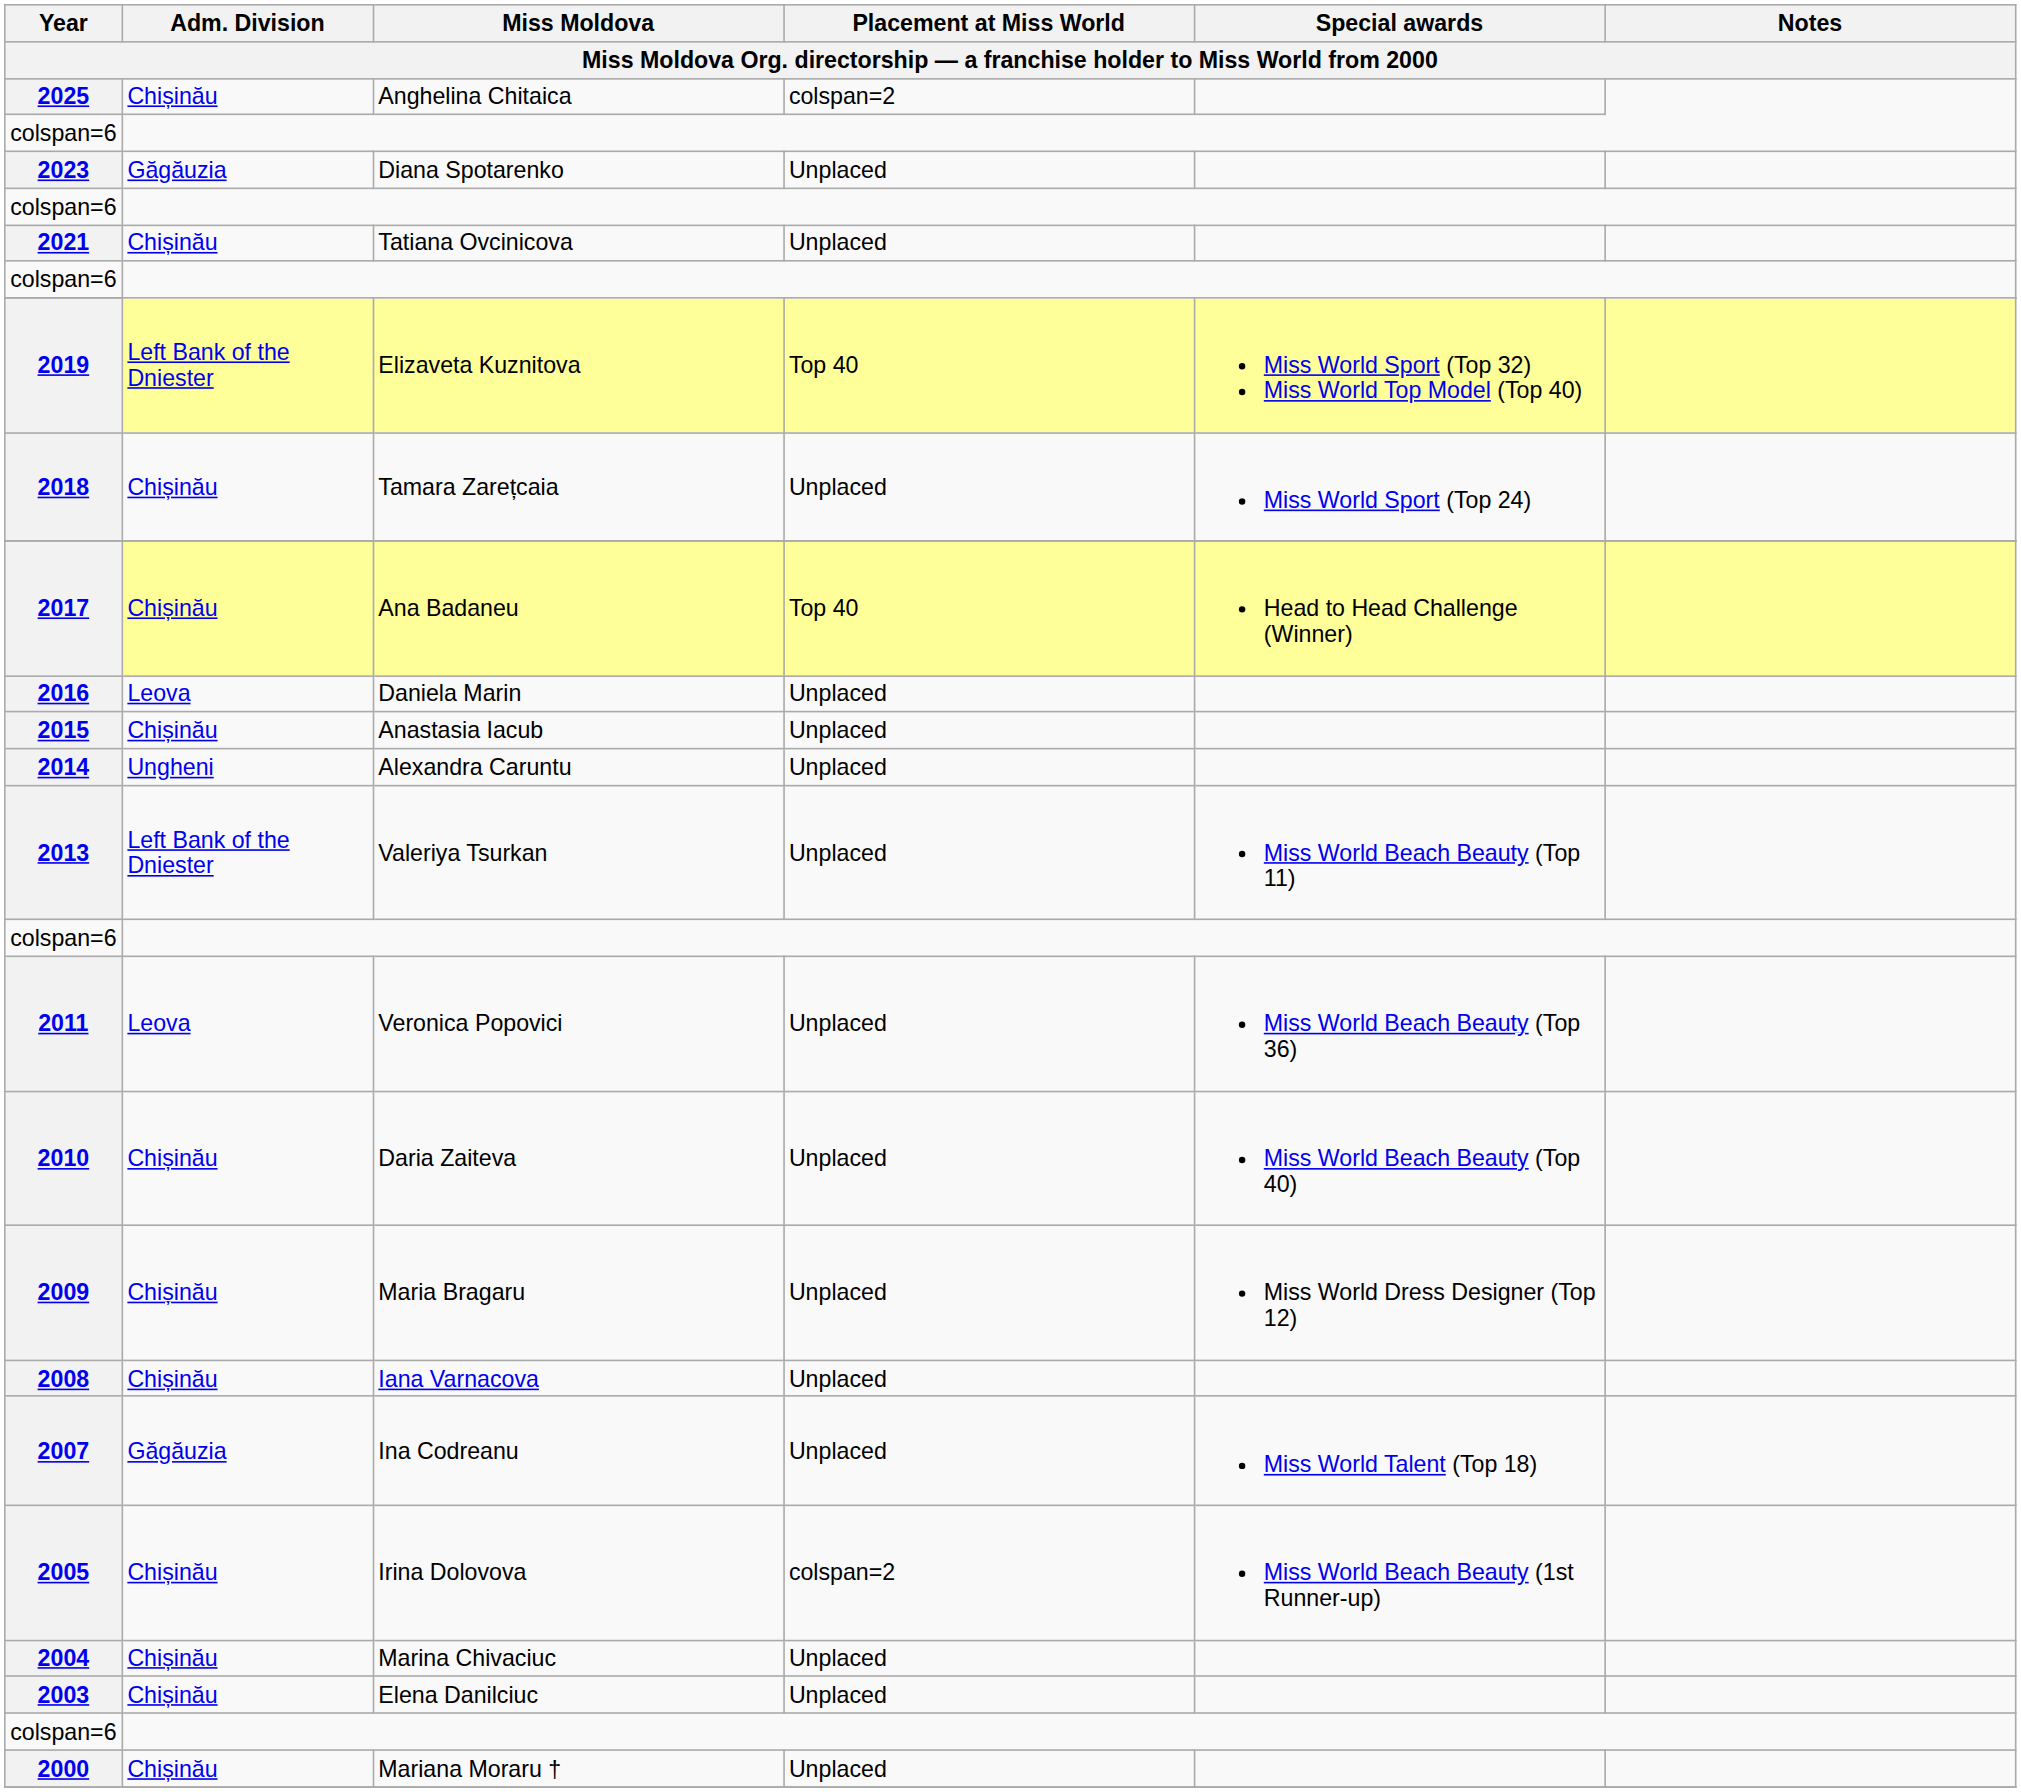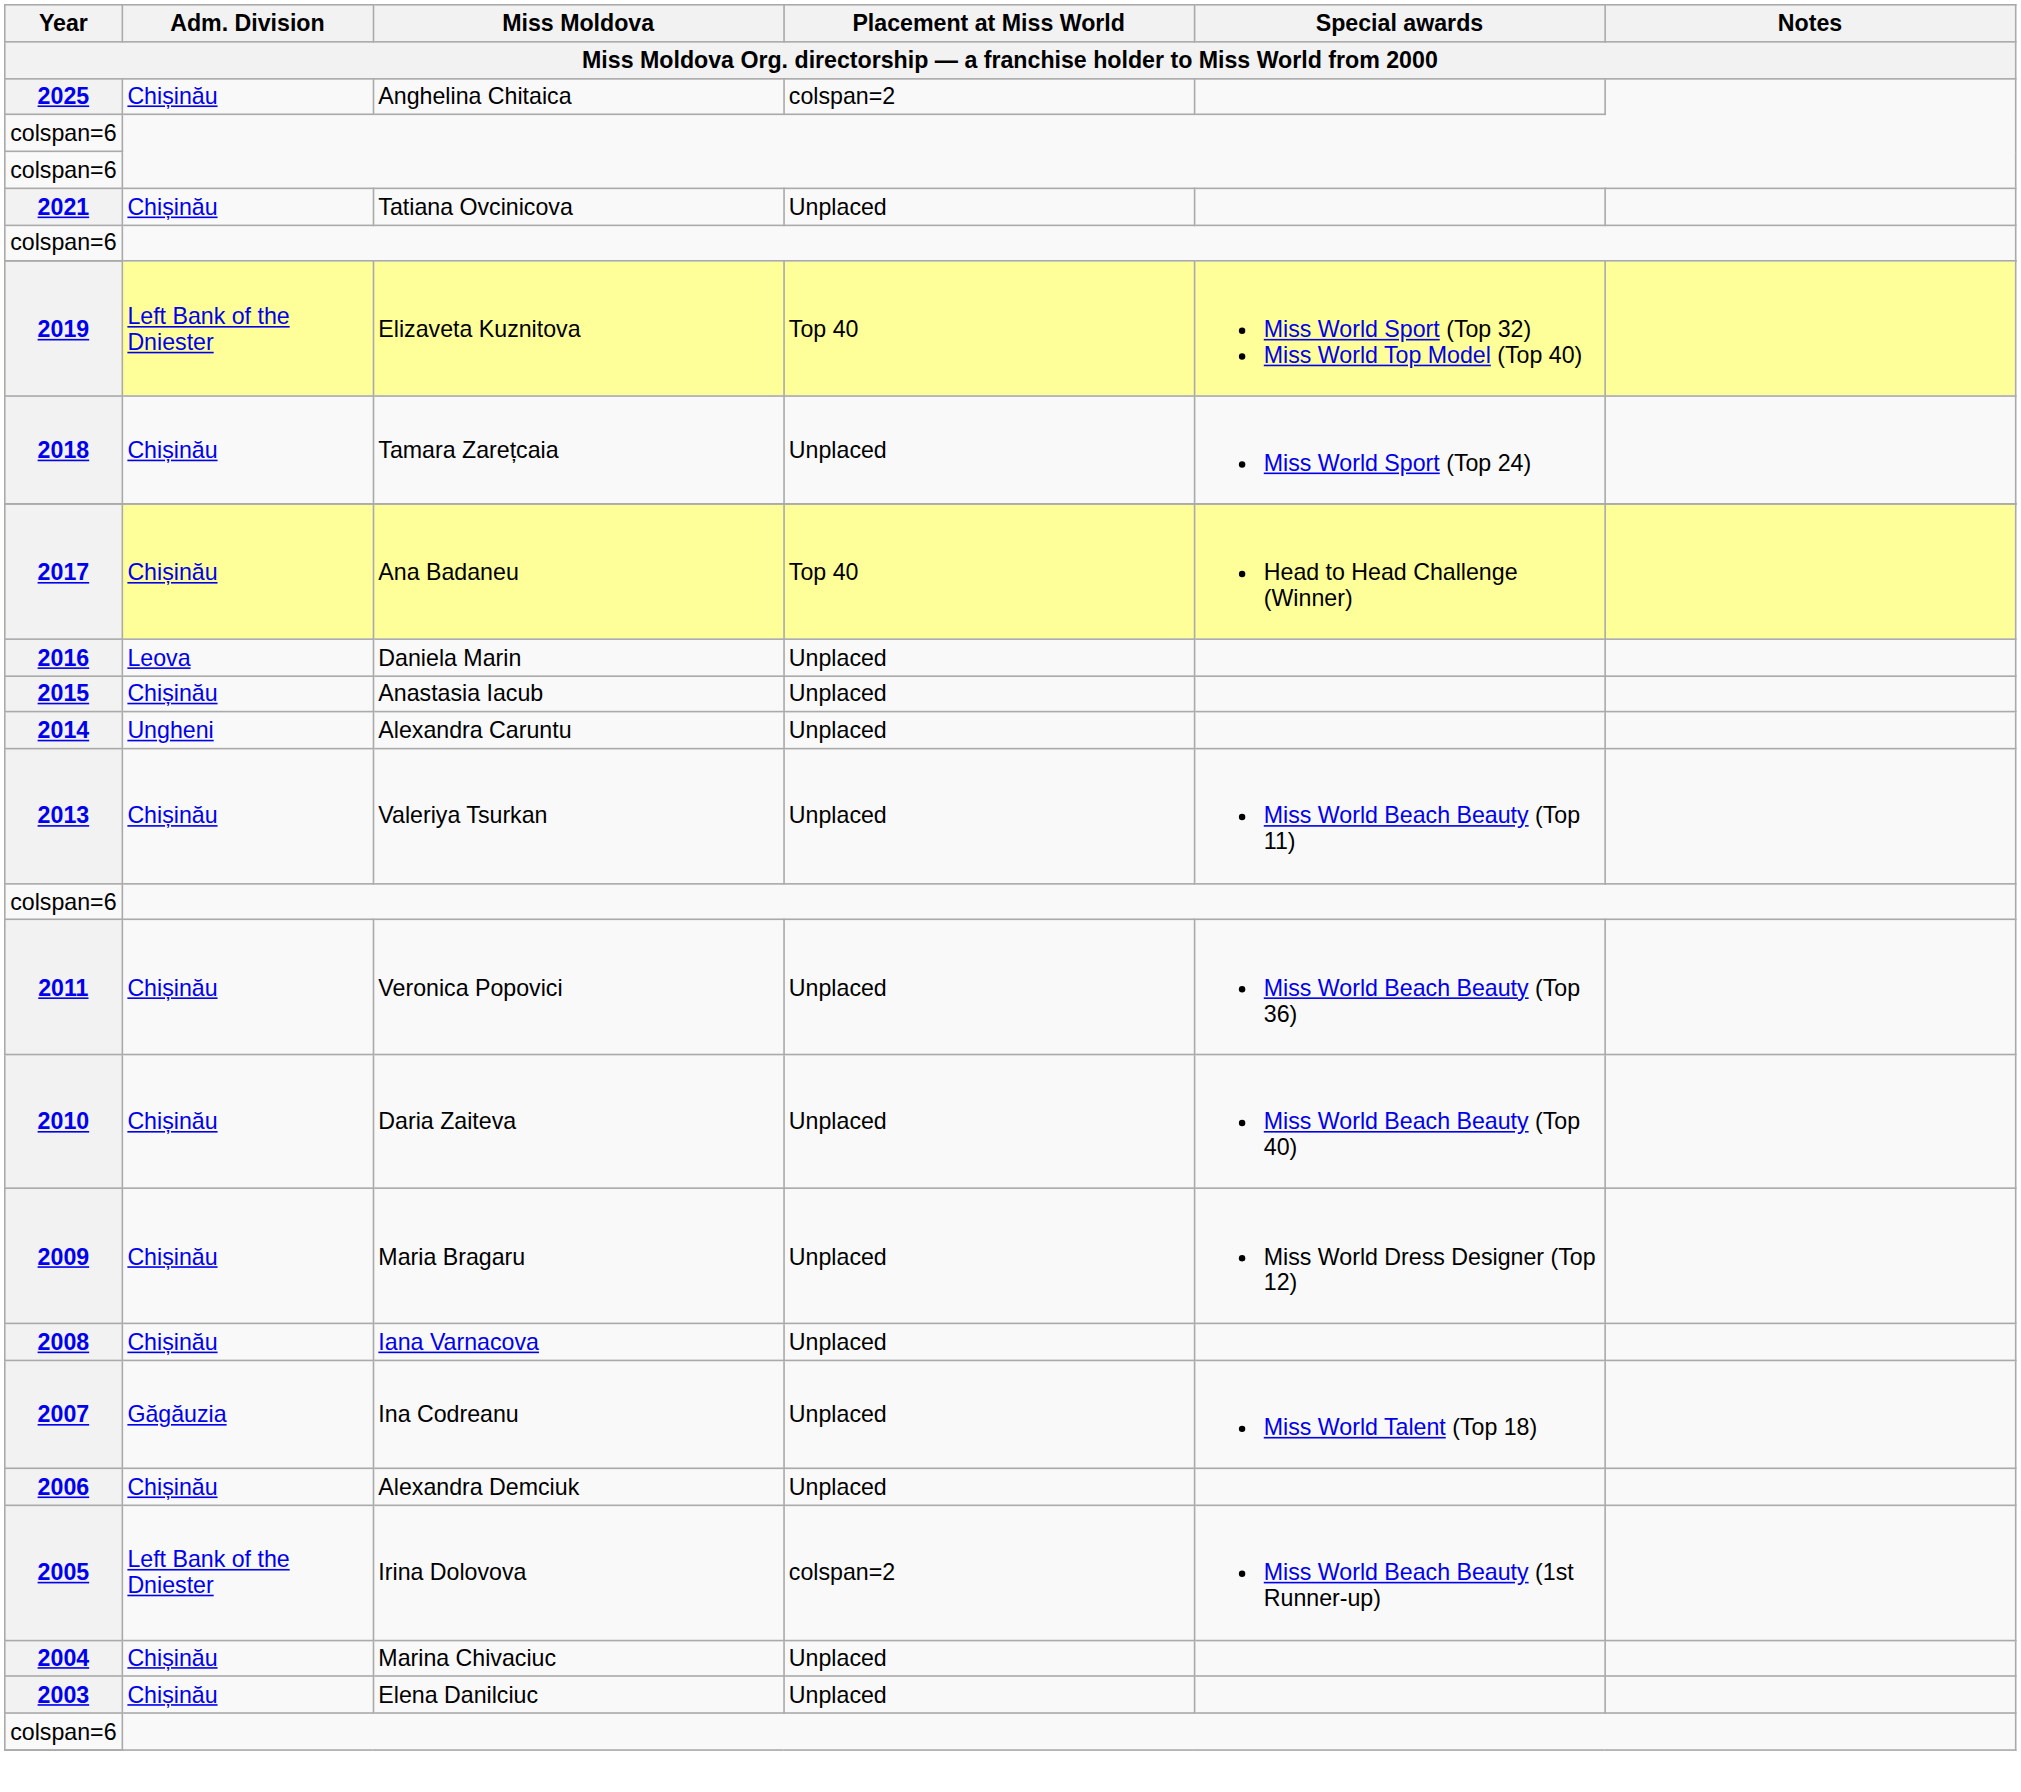- row: (63, 170)
(209, 853) Left Bank of the Dniester -> (172, 816) Chișinău
(159, 1024) Leova -> (172, 988) Chișinău
+ row: (63, 1487)
(172, 1573) Chișinău -> (209, 1573) Left Bank of the Dniester
- row: (63, 1768)
